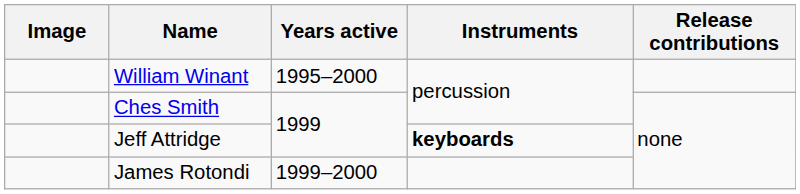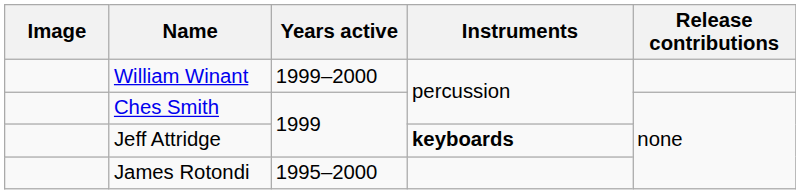(327, 75) 1995–2000 -> (327, 75) 1999–2000
(327, 172) 1999–2000 -> (327, 172) 1995–2000
